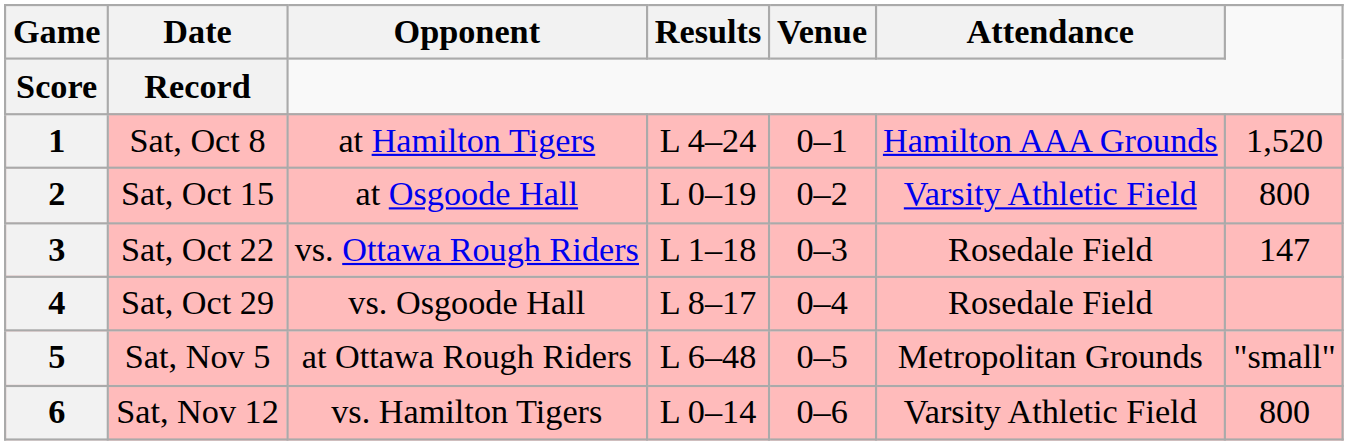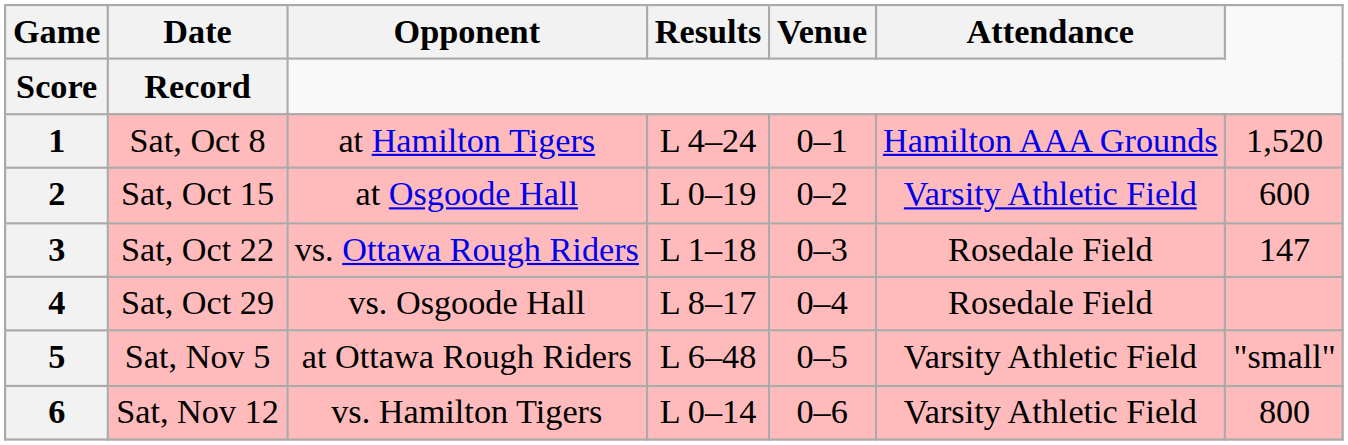(1285, 194) 800 -> (1285, 194) 600
(1050, 357) Metropolitan Grounds -> (1050, 357) Varsity Athletic Field
